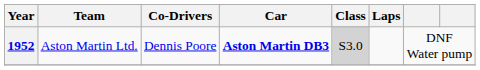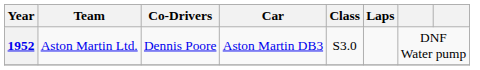(276, 45) bold -> (273, 45) normal
(351, 45) lightgrey background -> (345, 45) no background
